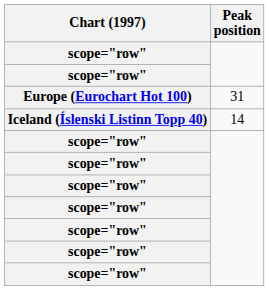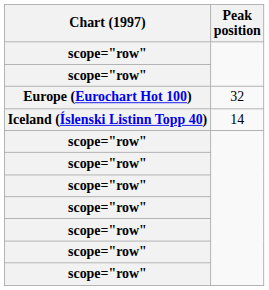(237, 97) 31 -> (237, 97) 32
